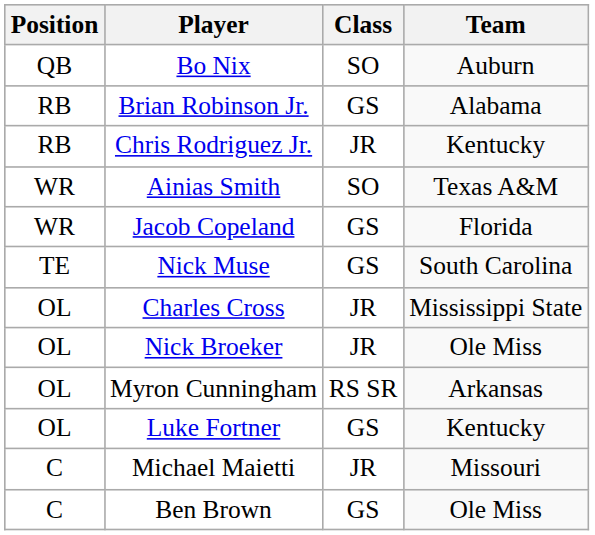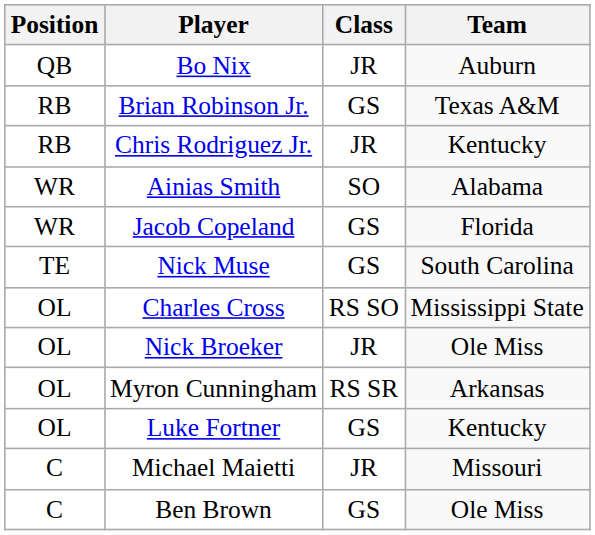(363, 65) SO -> (364, 65) JR
(496, 105) Alabama -> (497, 105) Texas A&M
(496, 186) Texas A&M -> (497, 186) Alabama
(363, 307) JR -> (364, 307) RS SO
